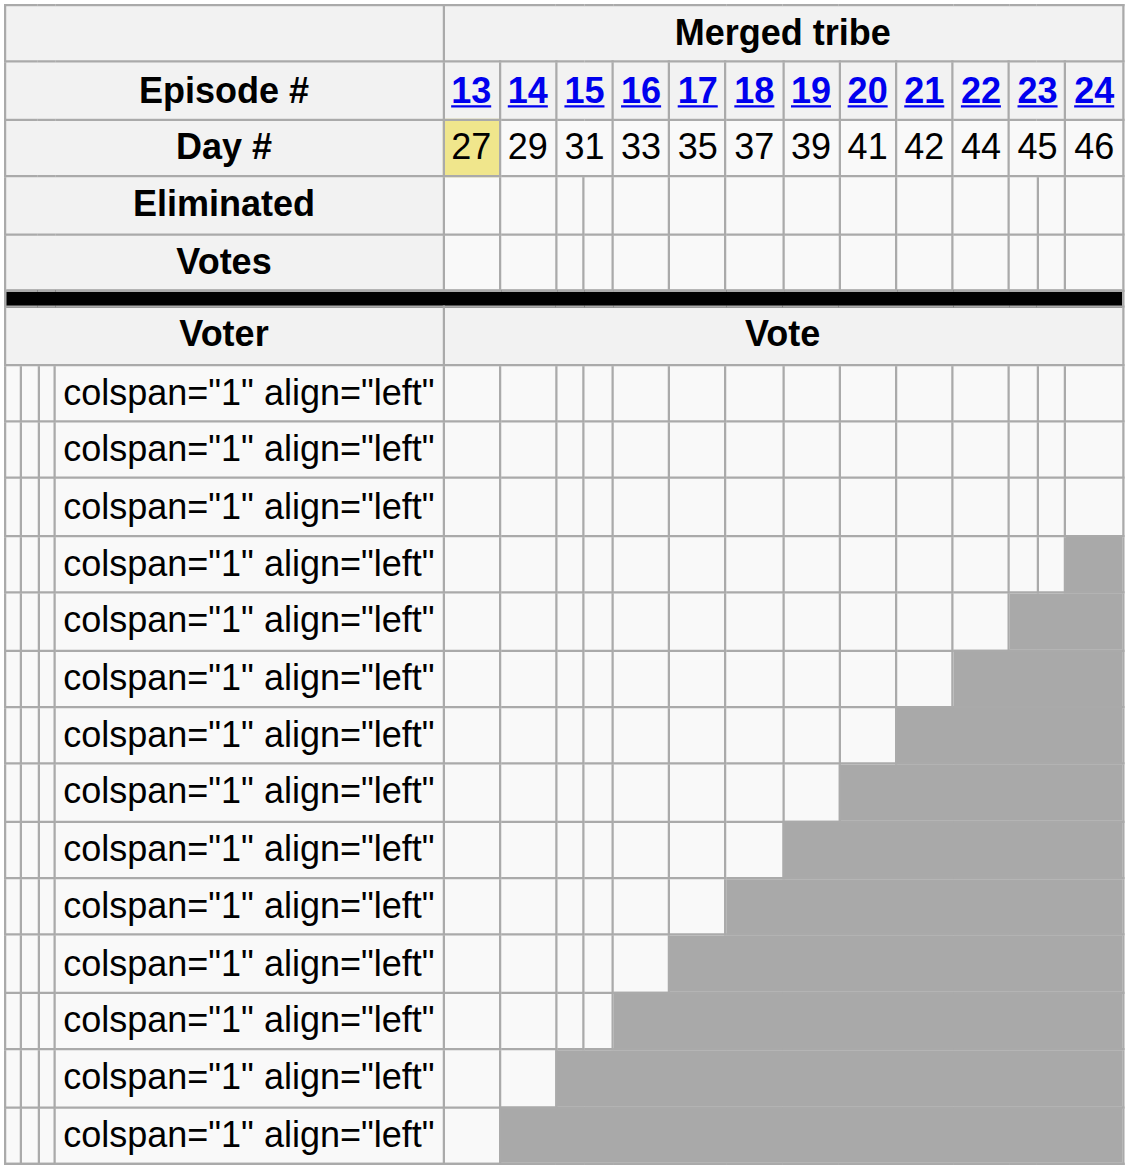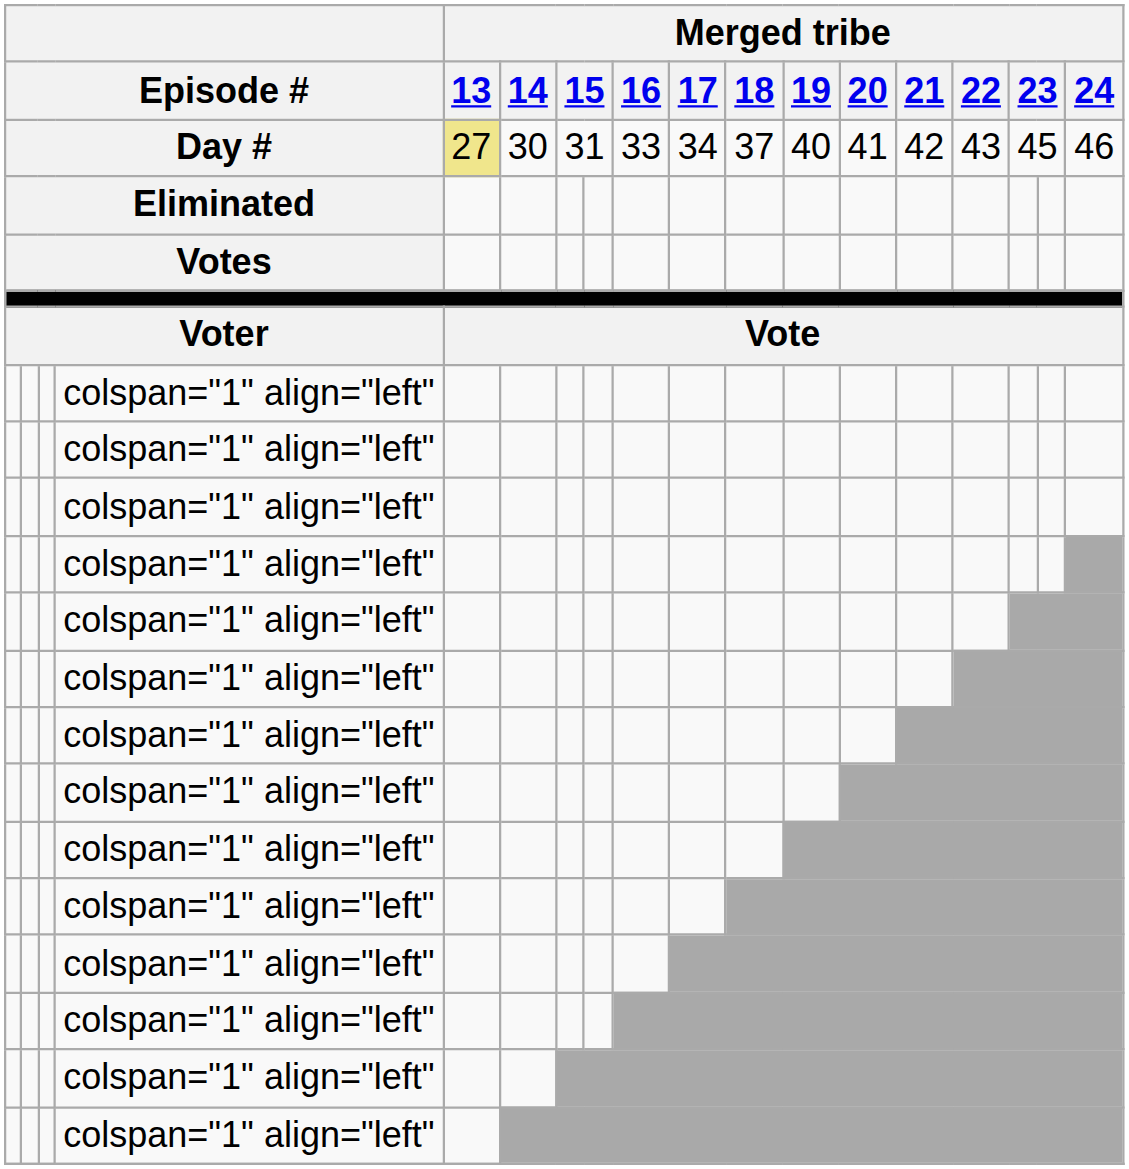(528, 147) 29 -> (528, 147) 30
(698, 147) 35 -> (698, 147) 34
(811, 147) 39 -> (811, 147) 40
(981, 147) 44 -> (981, 147) 43
